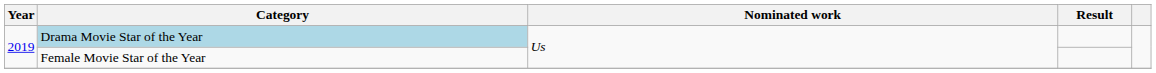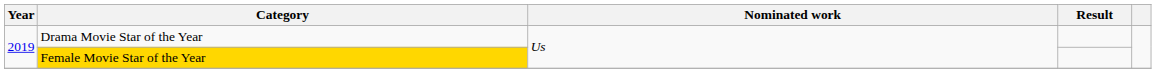(122, 36) lightblue background -> (122, 36) no background
(123, 57) no background -> (123, 57) gold background
